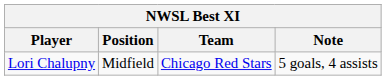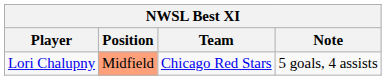(128, 63) no background -> (128, 63) lightsalmon background
